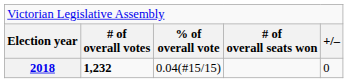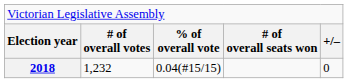(97, 68) bold -> (97, 68) normal
